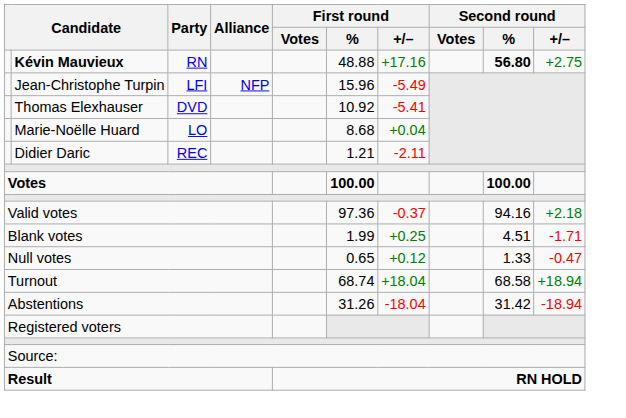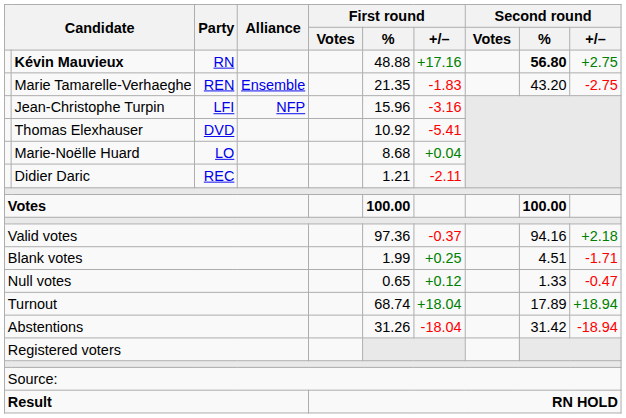+ row: (103, 85)
(409, 85) -5.49 -> (445, 108) -3.16
(513, 281) 68.58 -> (549, 304) 17.89
